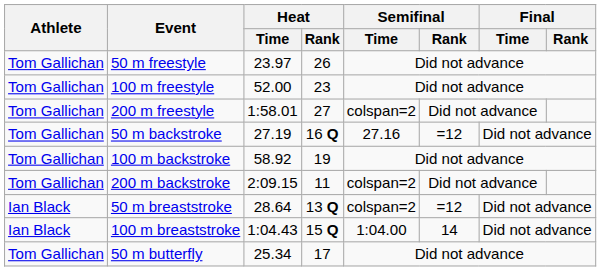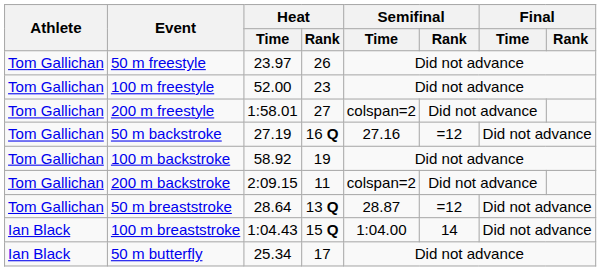(39, 207) Ian Black -> (56, 207) Tom Gallichan
(381, 207) colspan=2 -> (381, 207) 28.87
(56, 254) Tom Gallichan -> (39, 254) Ian Black
